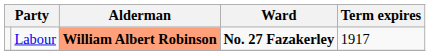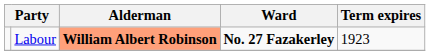(355, 38) 1917 -> (355, 38) 1923
